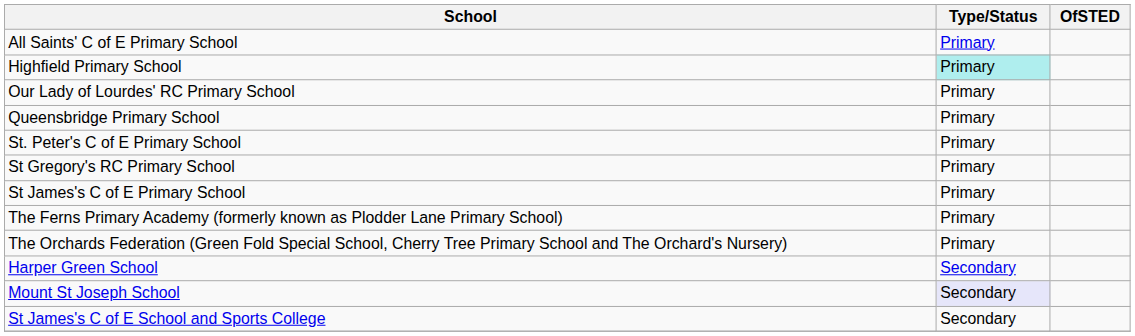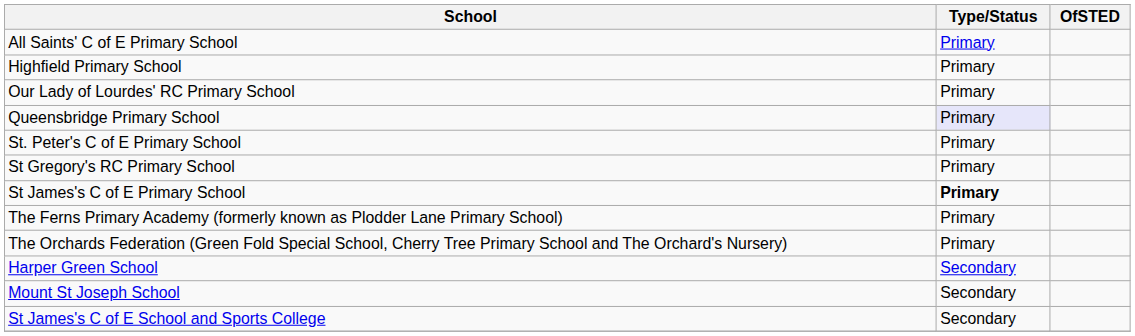(967, 67) paleturquoise background -> (967, 67) no background
(967, 117) no background -> (967, 117) lavender background
(967, 192) normal -> (970, 192) bold
(978, 293) lavender background -> (978, 293) no background
